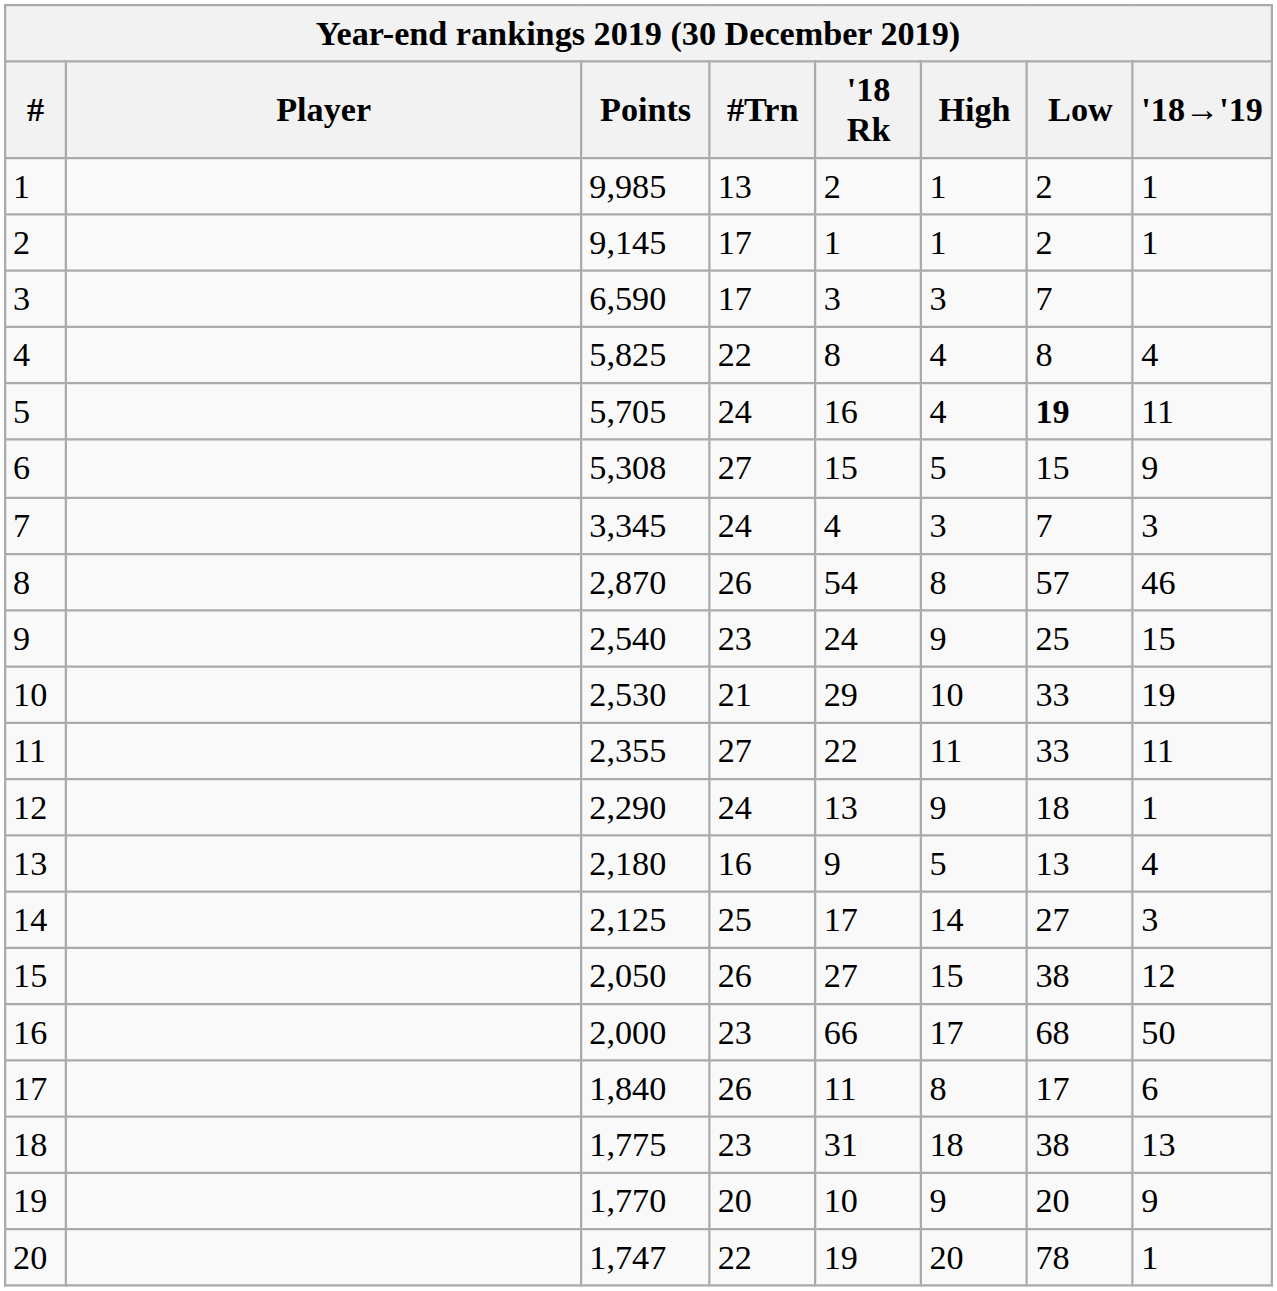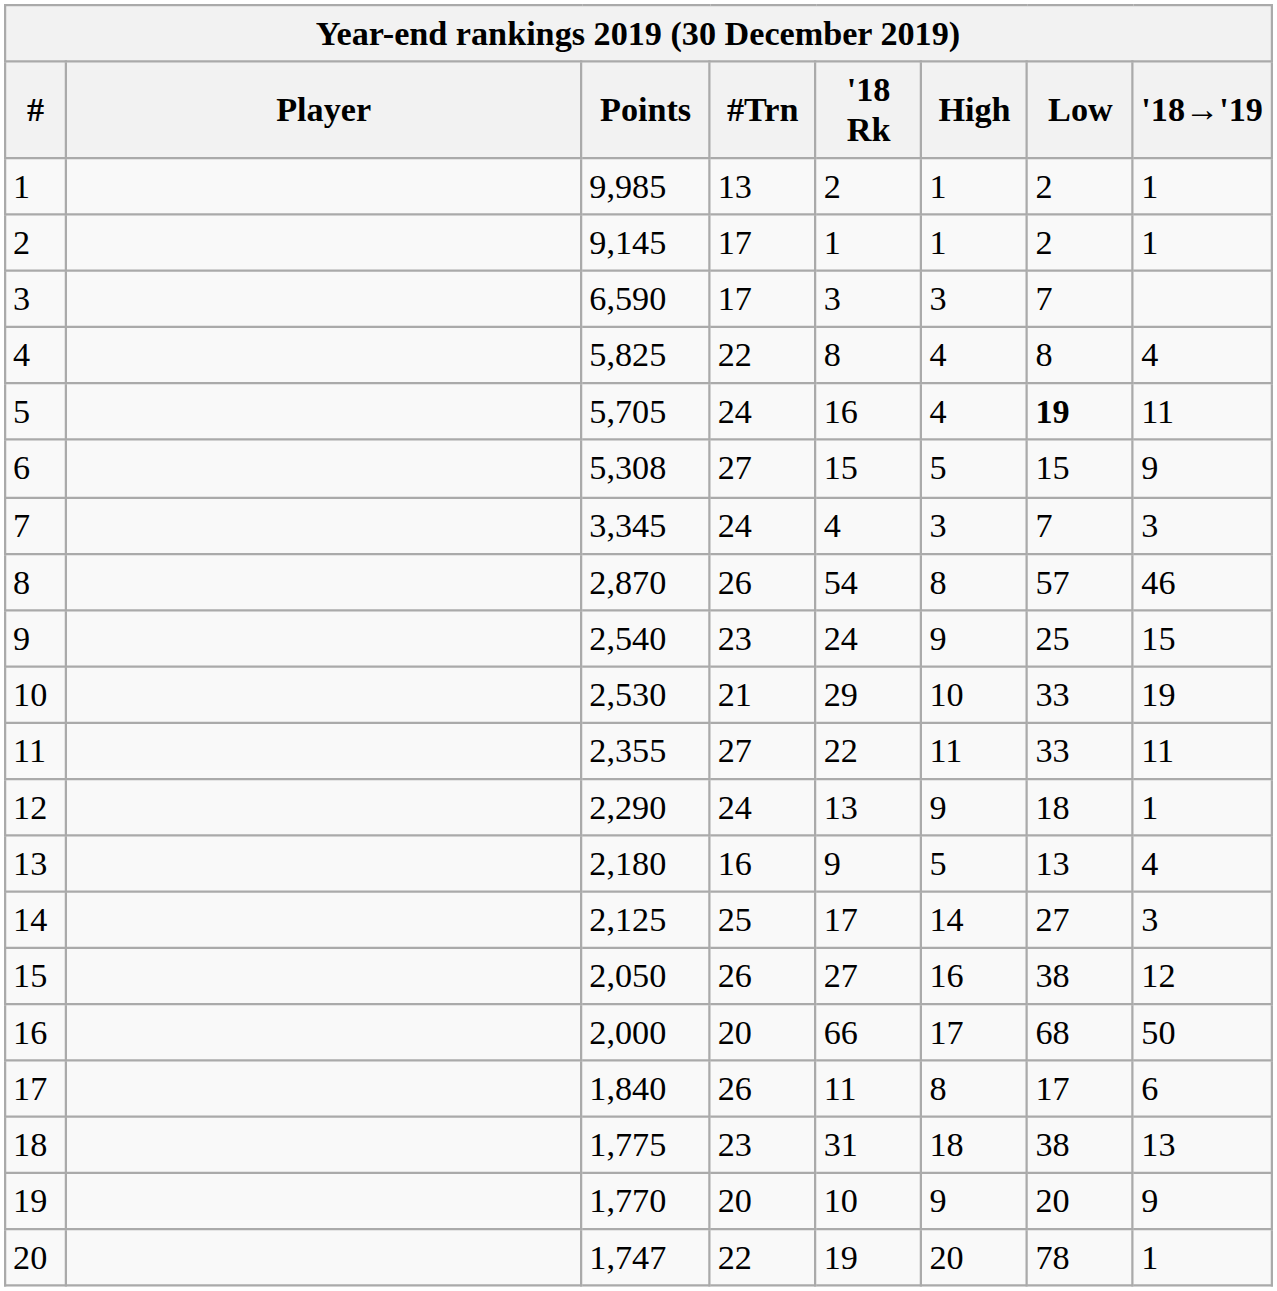(947, 975) 15 -> (947, 975) 16
(735, 1032) 23 -> (735, 1032) 20
